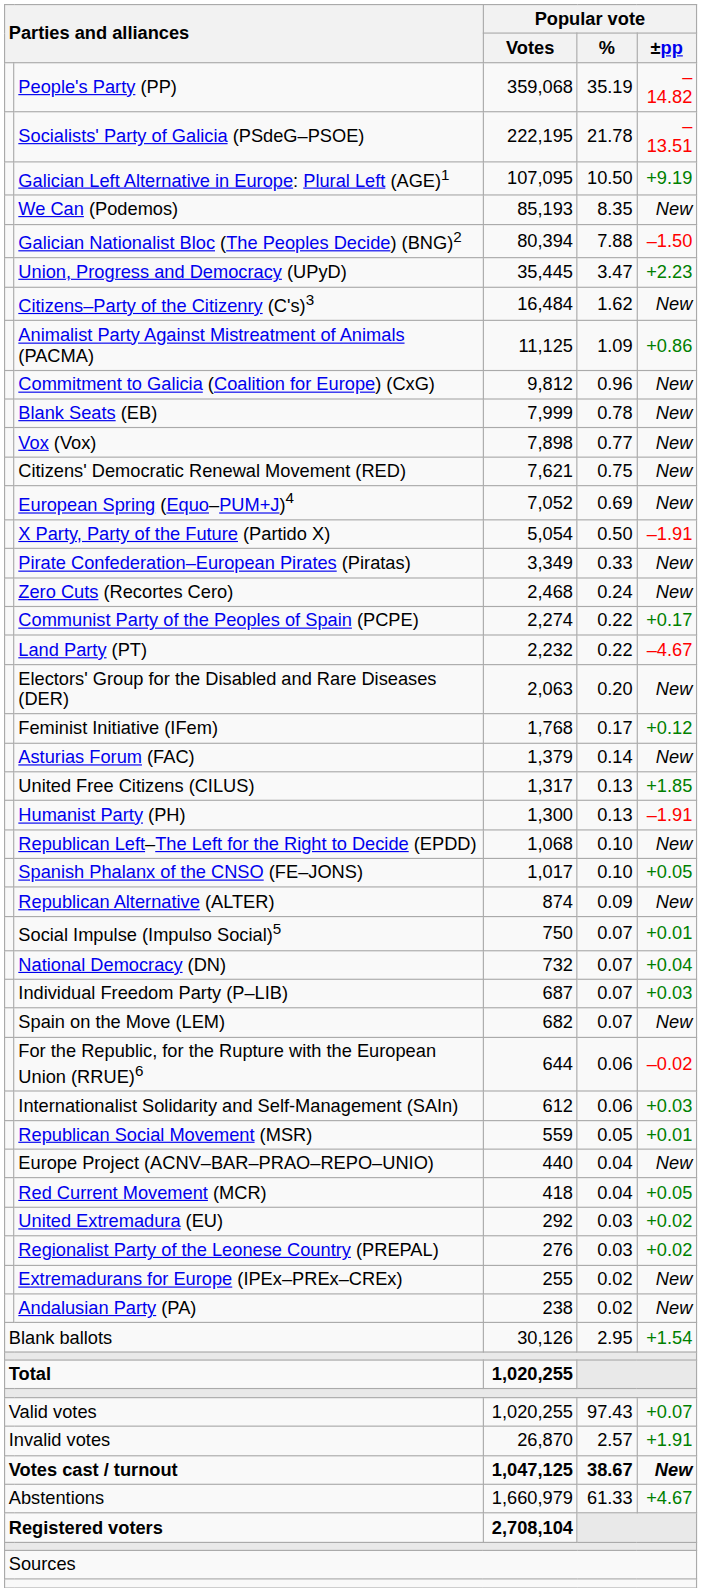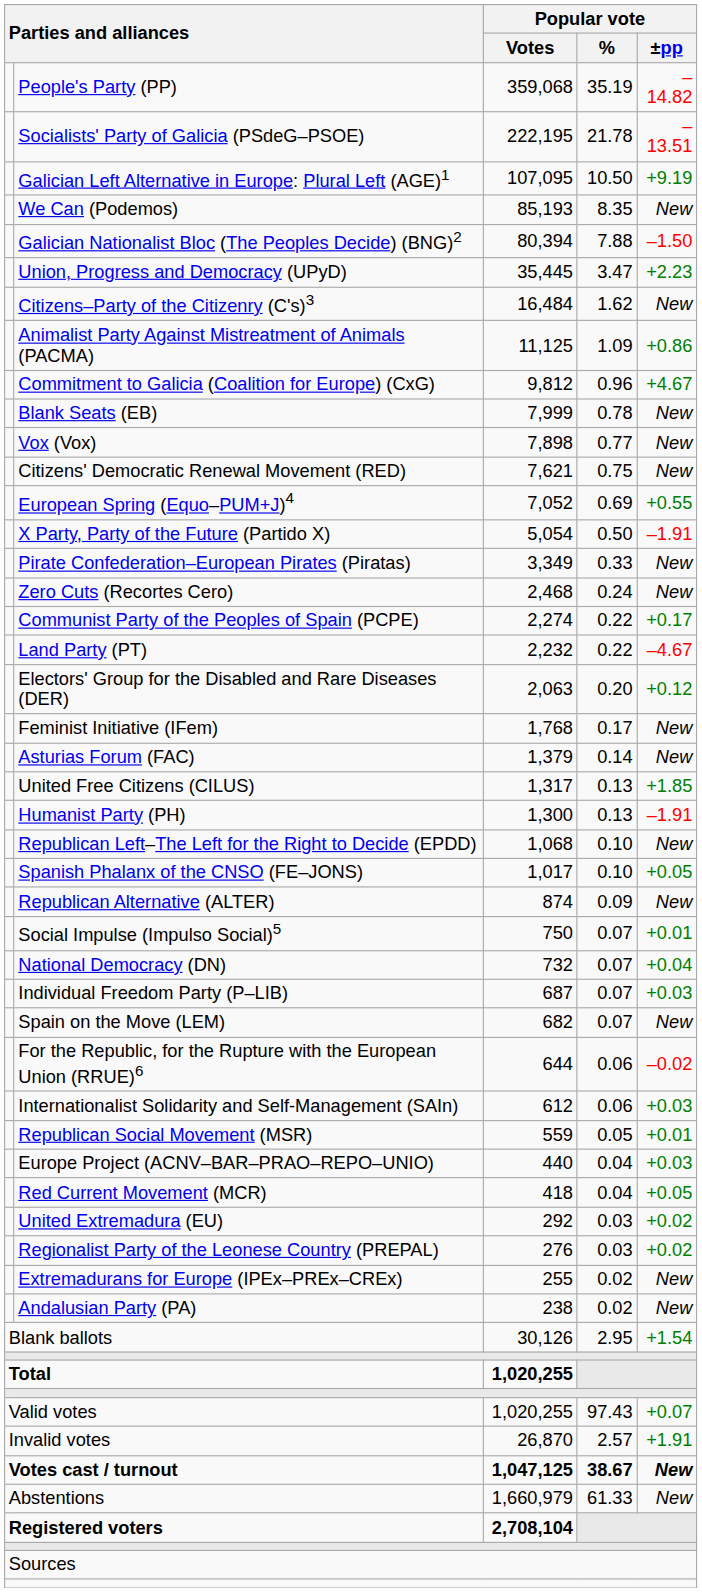(674, 384) New -> (669, 384) +4.67
(674, 502) New -> (669, 502) +0.55
(674, 689) New -> (669, 689) +0.12
(669, 728) +0.12 -> (674, 728) New
(674, 1163) New -> (669, 1163) +0.03
(669, 1498) +4.67 -> (674, 1498) New
